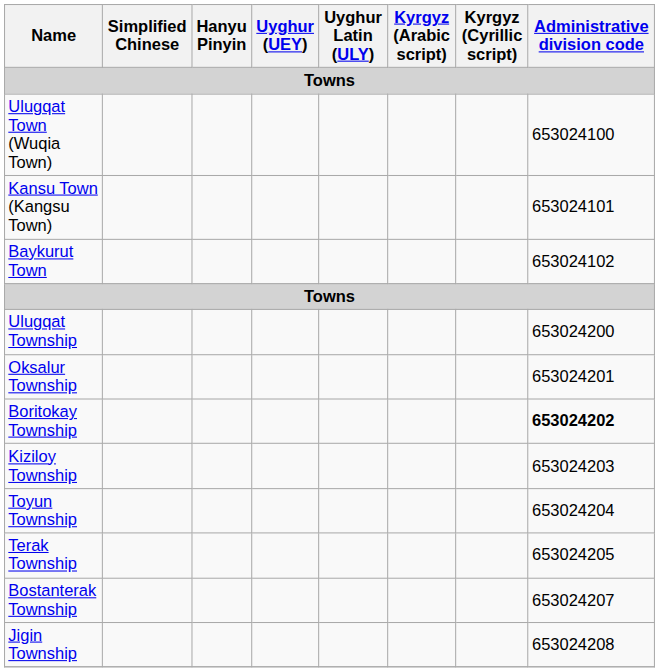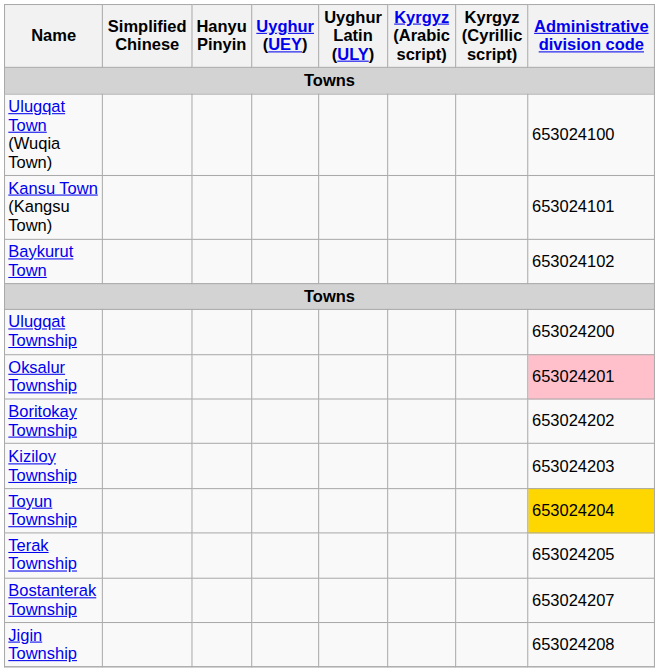(573, 376) no background -> (573, 376) pink background
(573, 421) bold -> (573, 421) normal
(573, 510) no background -> (573, 510) gold background
